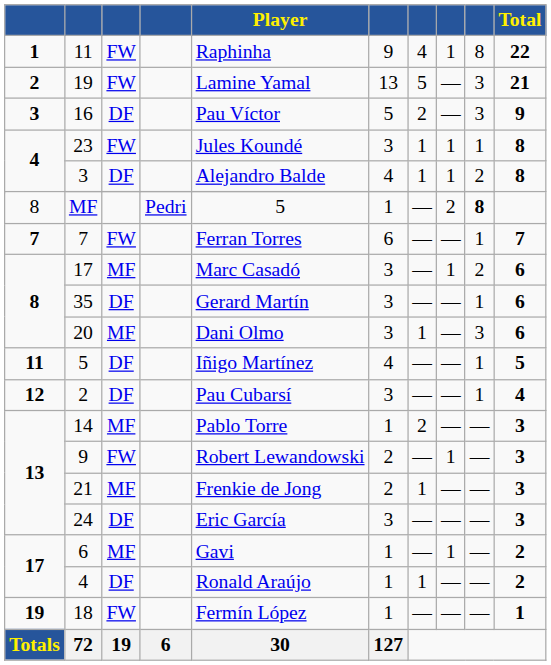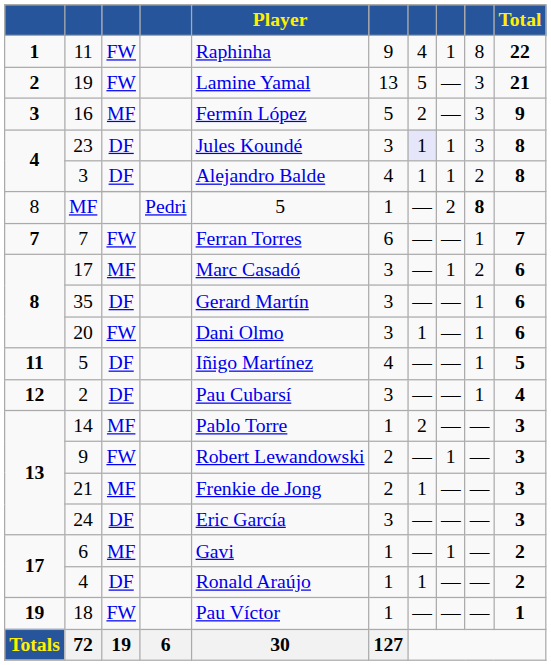(121, 113) DF -> (121, 113) MF
(238, 113) Pau Víctor -> (251, 113) Fermín López
(121, 144) FW -> (121, 144) DF
(422, 144) no background -> (422, 144) lavender background
(480, 144) 1 -> (480, 144) 3
(121, 332) MF -> (121, 332) FW
(480, 332) 3 -> (480, 332) 1
(251, 613) Fermín López -> (238, 613) Pau Víctor
